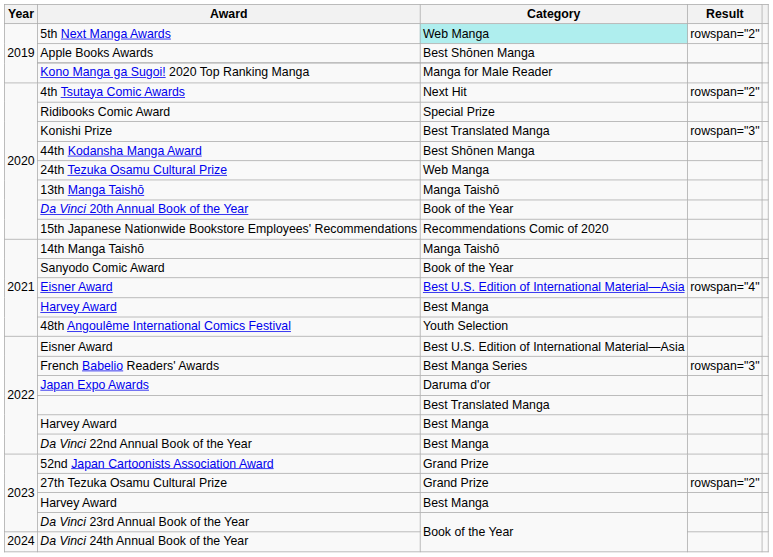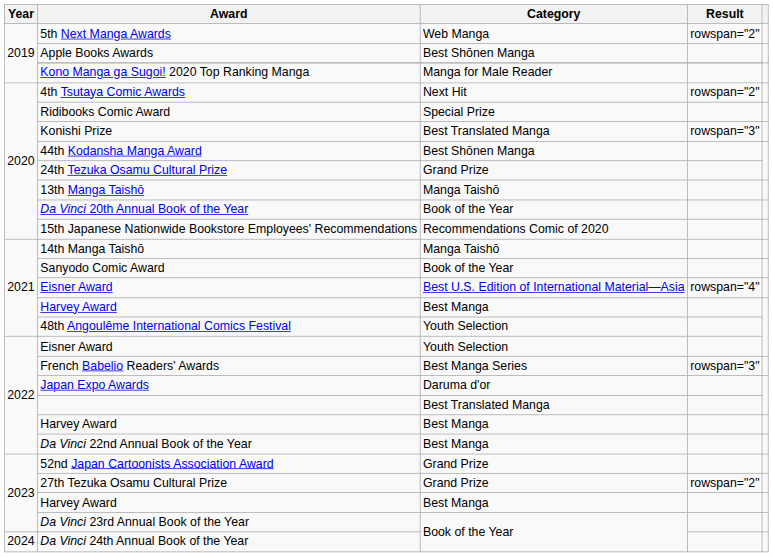(456, 33) paleturquoise background -> (456, 33) no background
(456, 170) Web Manga -> (456, 170) Grand Prize
(554, 346) Best U.S. Edition of International Material—Asia -> (466, 346) Youth Selection
